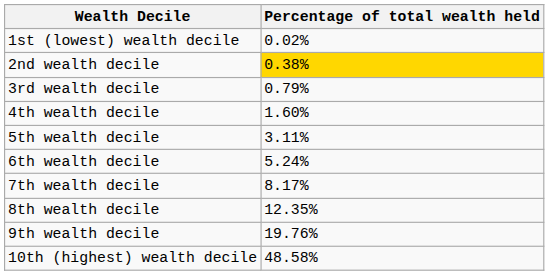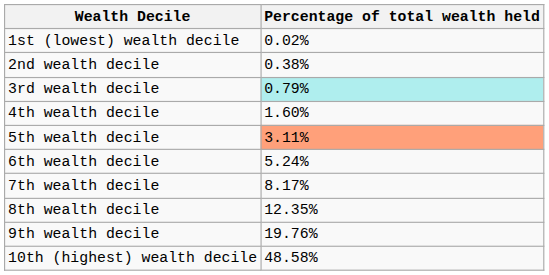(286, 65) gold background -> (286, 65) no background
(286, 89) no background -> (286, 89) paleturquoise background
(286, 137) no background -> (286, 137) lightsalmon background
